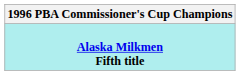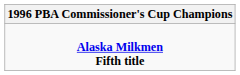(120, 53) paleturquoise background -> (120, 53) no background
